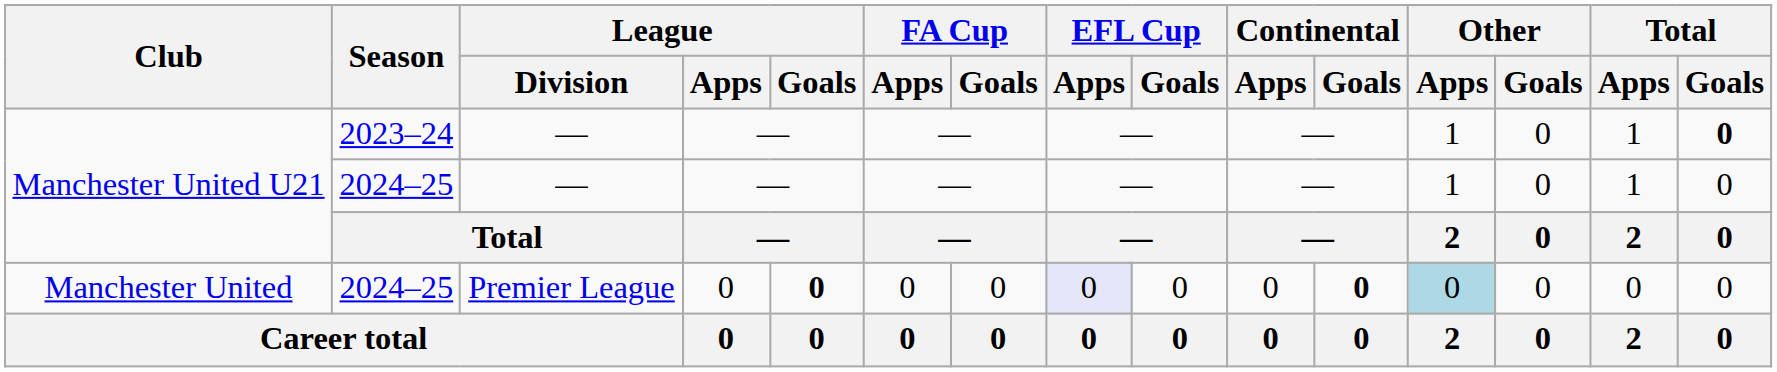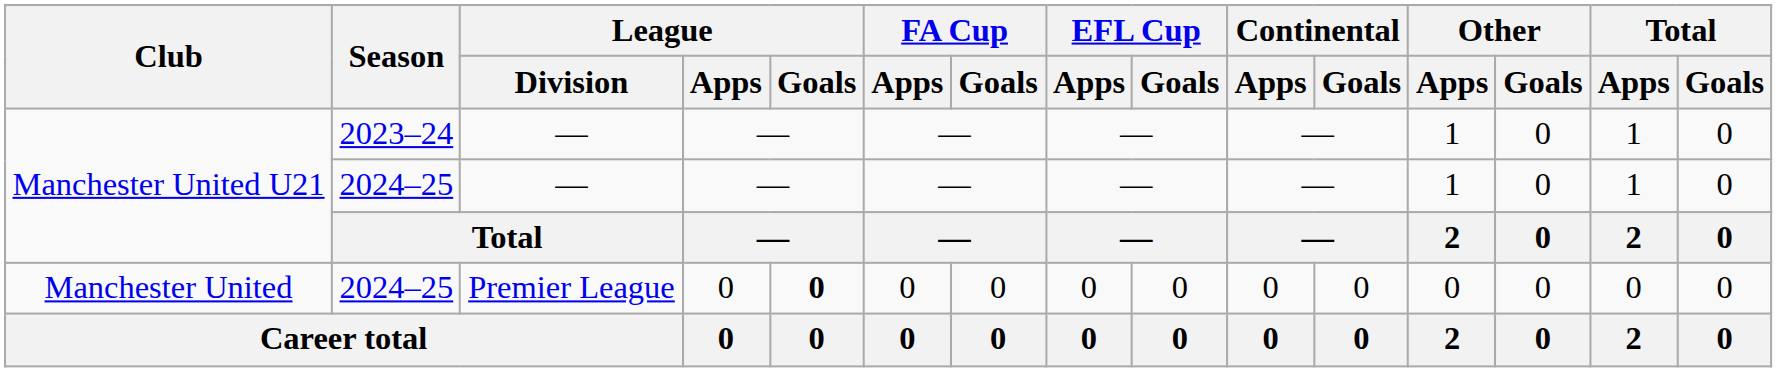(1725, 133) bold -> (1725, 133) normal
(1089, 287) lavender background -> (1089, 287) no background
(1361, 287) bold -> (1361, 287) normal
(1452, 287) lightblue background -> (1452, 287) no background
